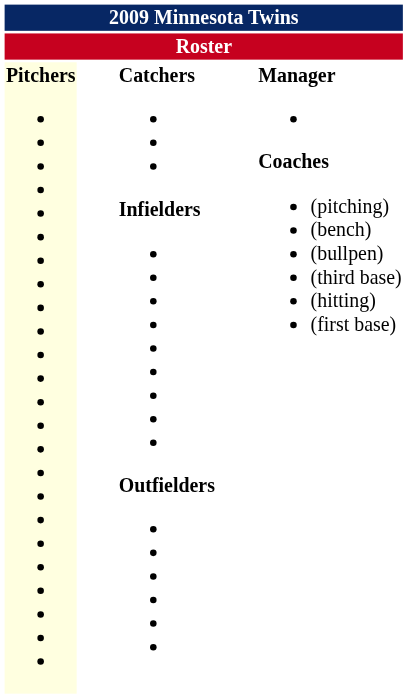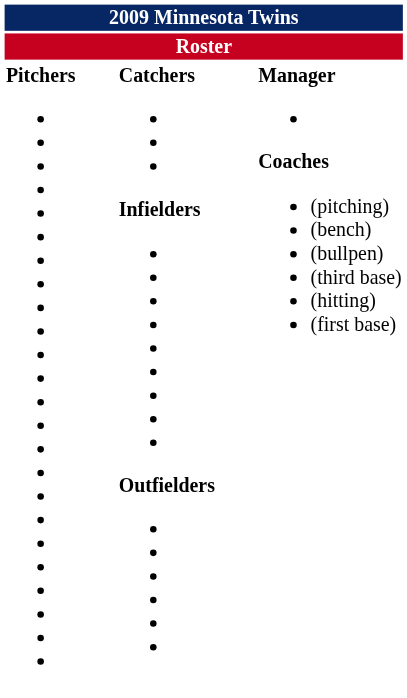(41, 368) lightyellow background -> (41, 368) no background
